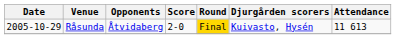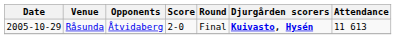(213, 27) gold background -> (213, 27) no background
(272, 27) normal -> (272, 27) bold
